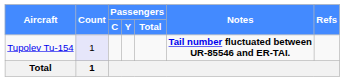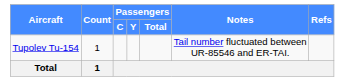(92, 47) lavender background -> (97, 47) no background
(240, 47) bold -> (240, 47) normal
